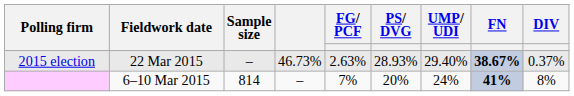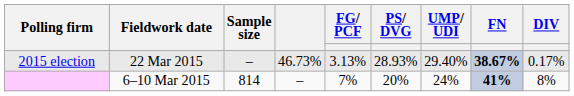(348, 61) 2.63% -> (348, 61) 3.13%
(546, 61) 0.37% -> (546, 61) 0.17%
